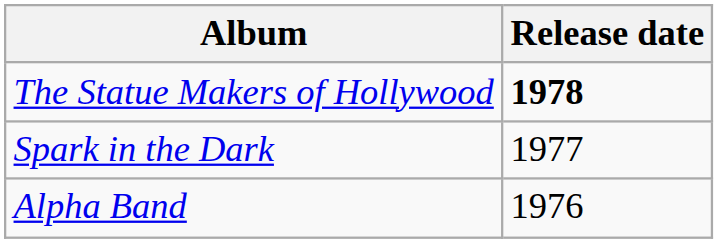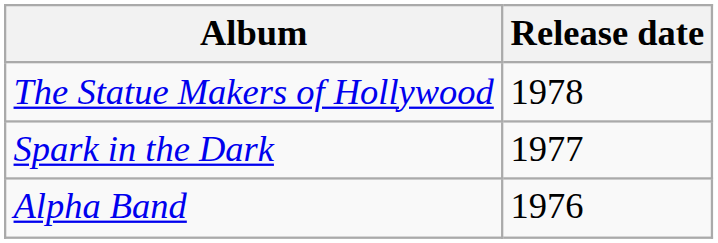(547, 91) bold -> (547, 91) normal
